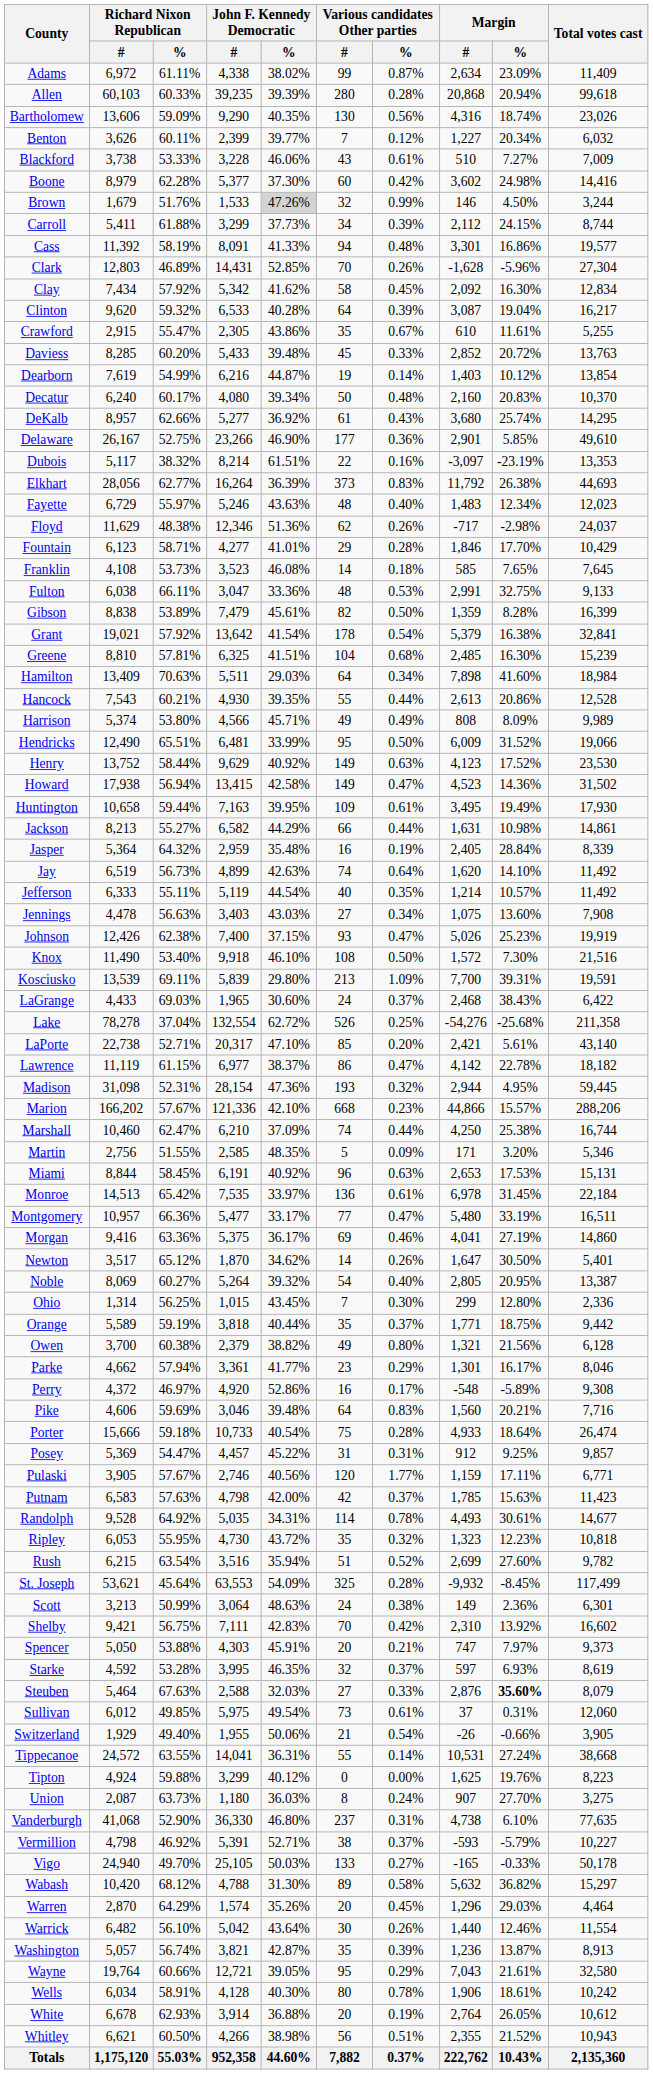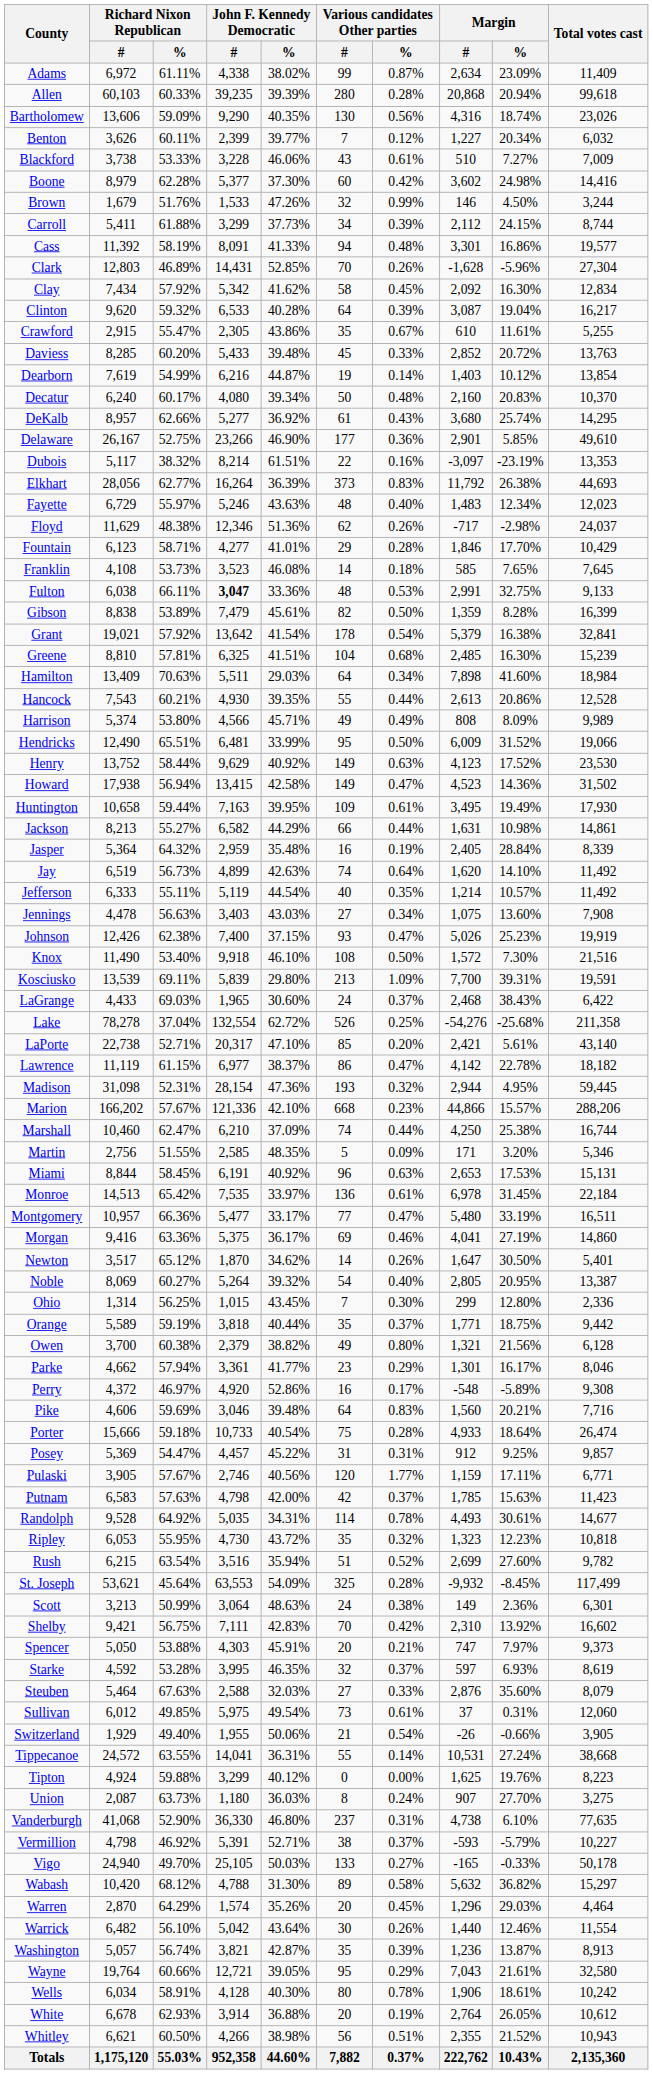(289, 203) lightgrey background -> (289, 203) no background
(234, 591) normal -> (234, 591) bold
(520, 1691) bold -> (520, 1691) normal
